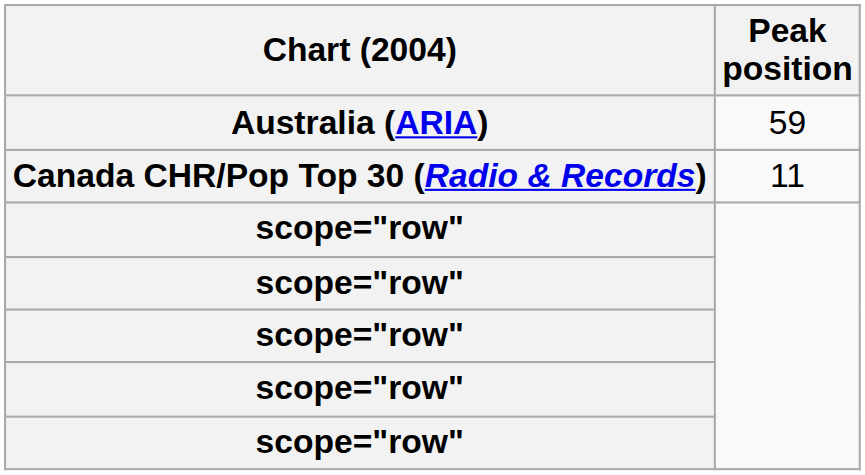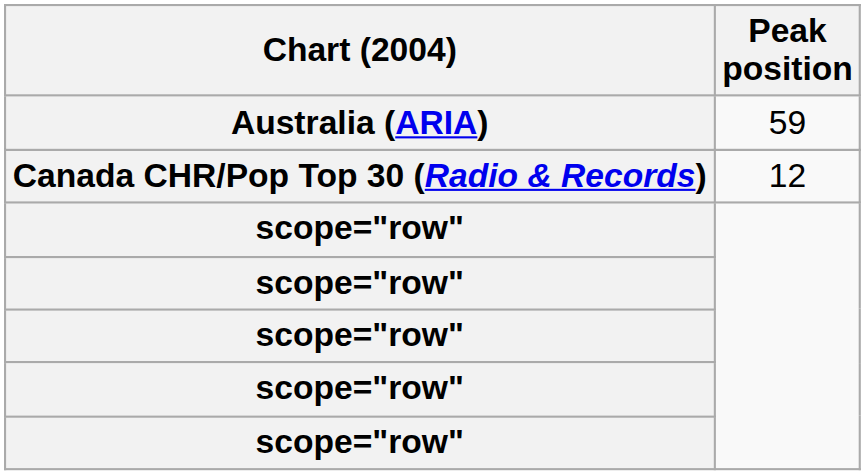(787, 175) 11 -> (787, 175) 12
